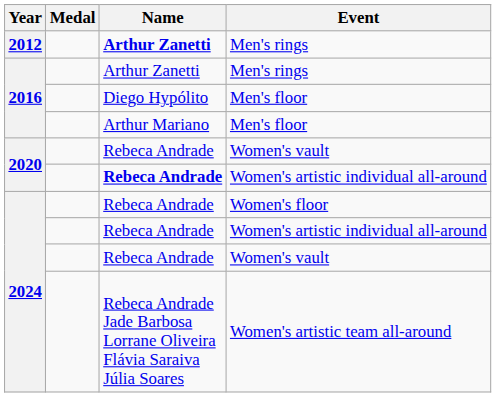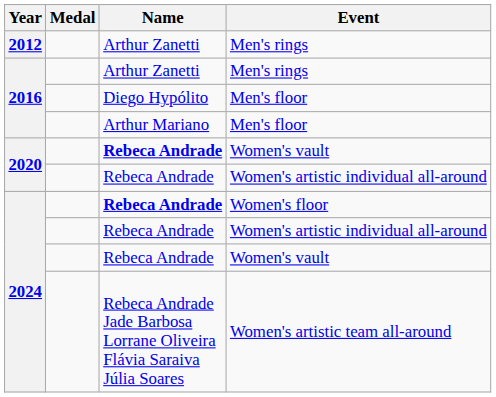(157, 44) bold -> (151, 44) normal
(158, 151) normal -> (163, 151) bold
(163, 177) bold -> (158, 177) normal
(158, 204) normal -> (163, 204) bold
